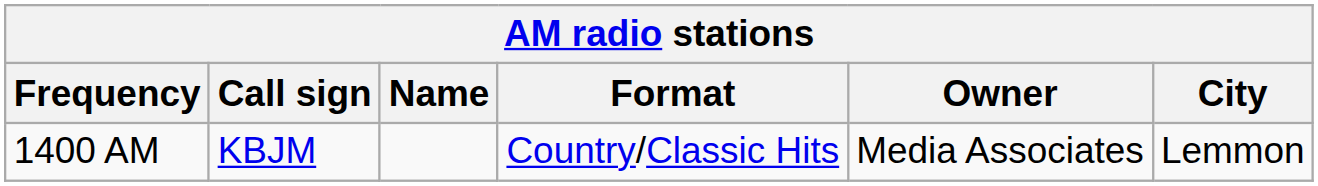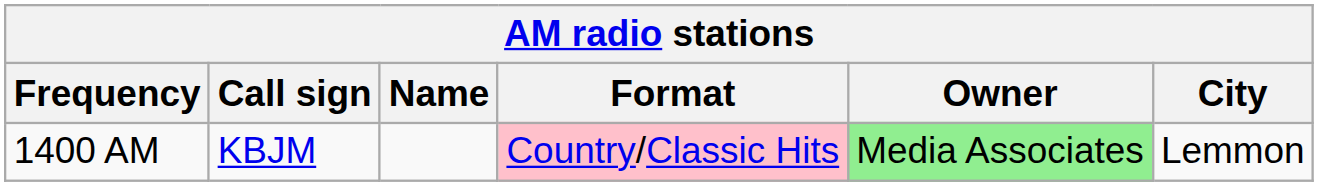(673, 151) no background -> (673, 151) pink background
(1000, 151) no background -> (1000, 151) lightgreen background
